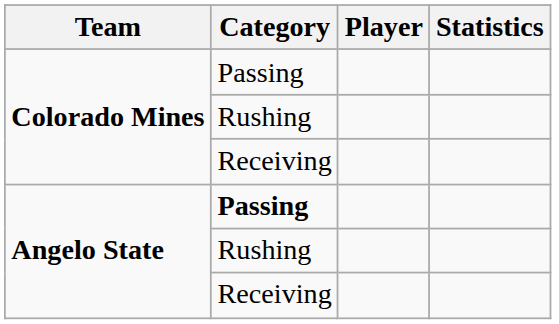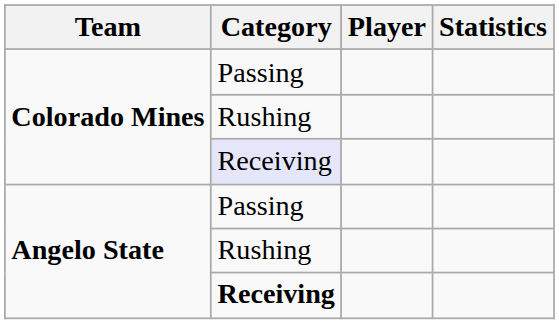(275, 160) no background -> (275, 160) lavender background
(263, 205) bold -> (261, 205) normal
(275, 294) normal -> (276, 294) bold
